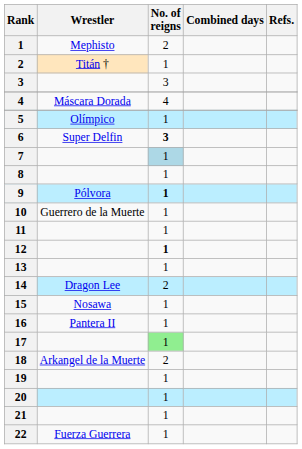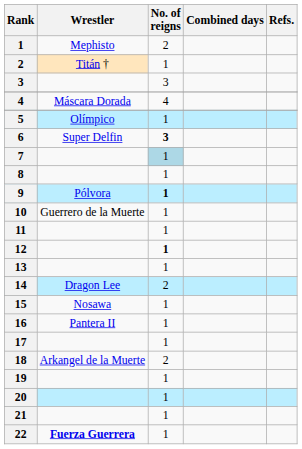(166, 341) lightgreen background -> (166, 341) no background
(92, 434) normal -> (92, 434) bold
